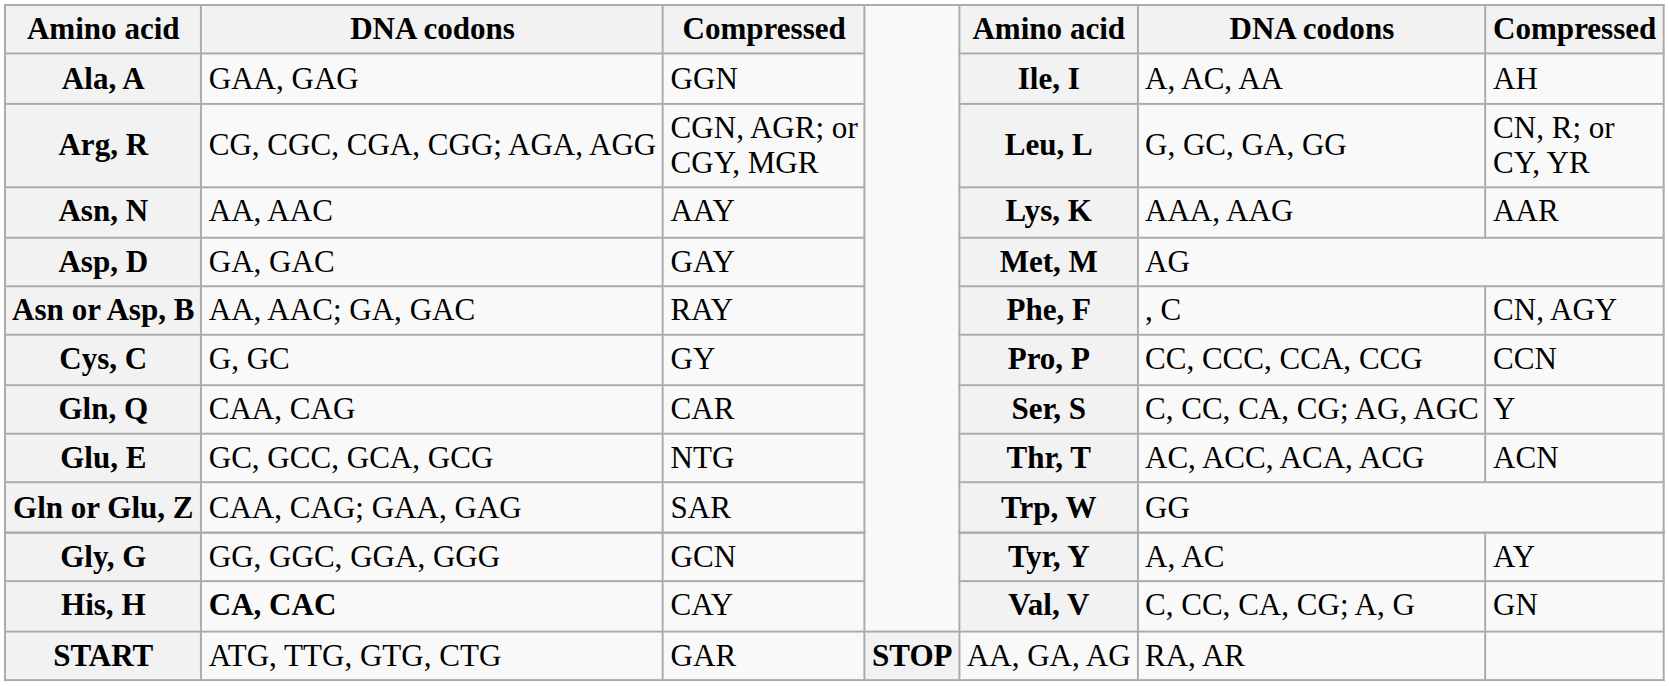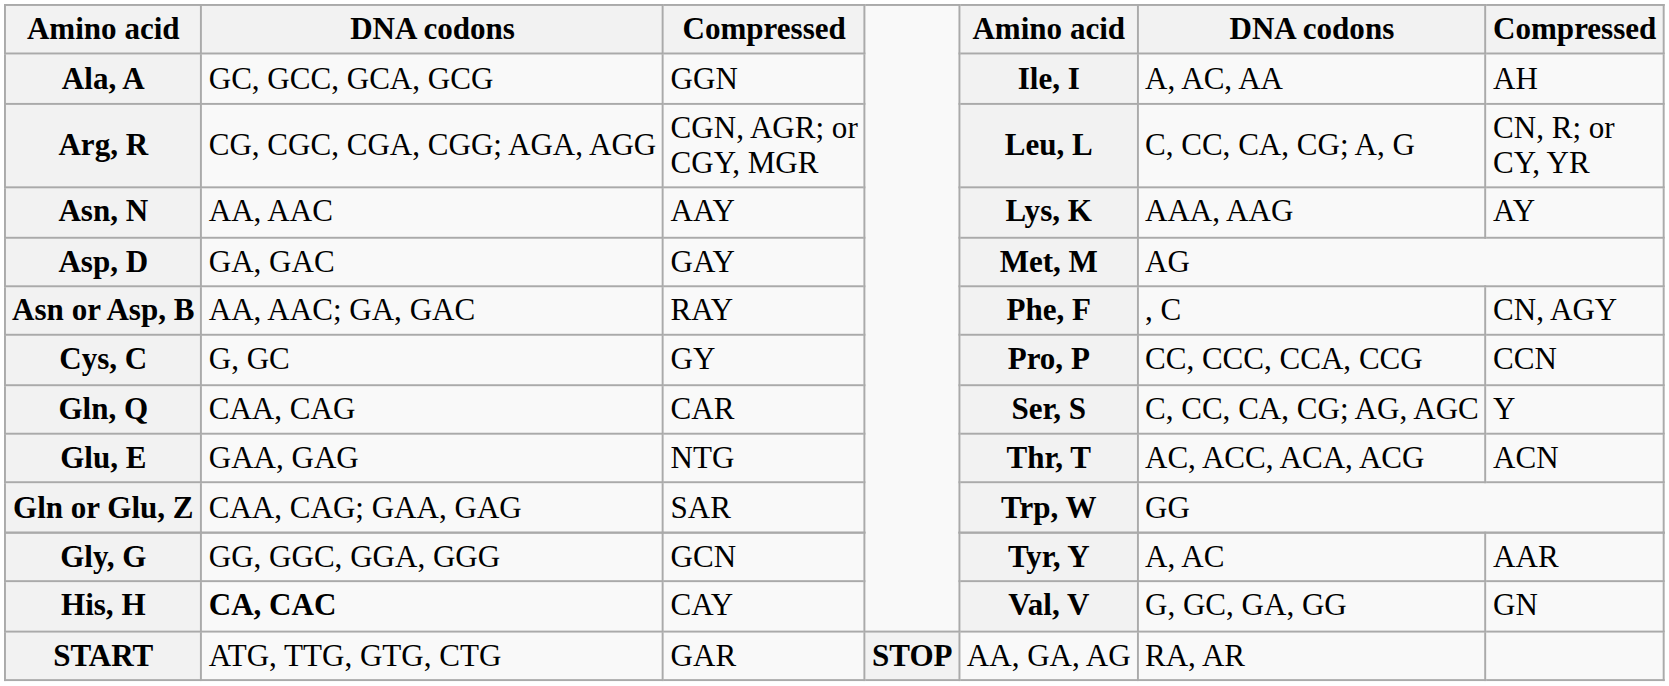(284, 78) GAA, GAG -> (351, 78) GC, GCC, GCA, GCG
(1246, 145) G, GC, GA, GG -> (1280, 145) C, CC, CA, CG; A, G
(1526, 211) AAR -> (1514, 211) AY
(351, 457) GC, GCC, GCA, GCG -> (284, 457) GAA, GAG
(1514, 556) AY -> (1526, 556) AAR
(1280, 605) C, CC, CA, CG; A, G -> (1246, 605) G, GC, GA, GG
